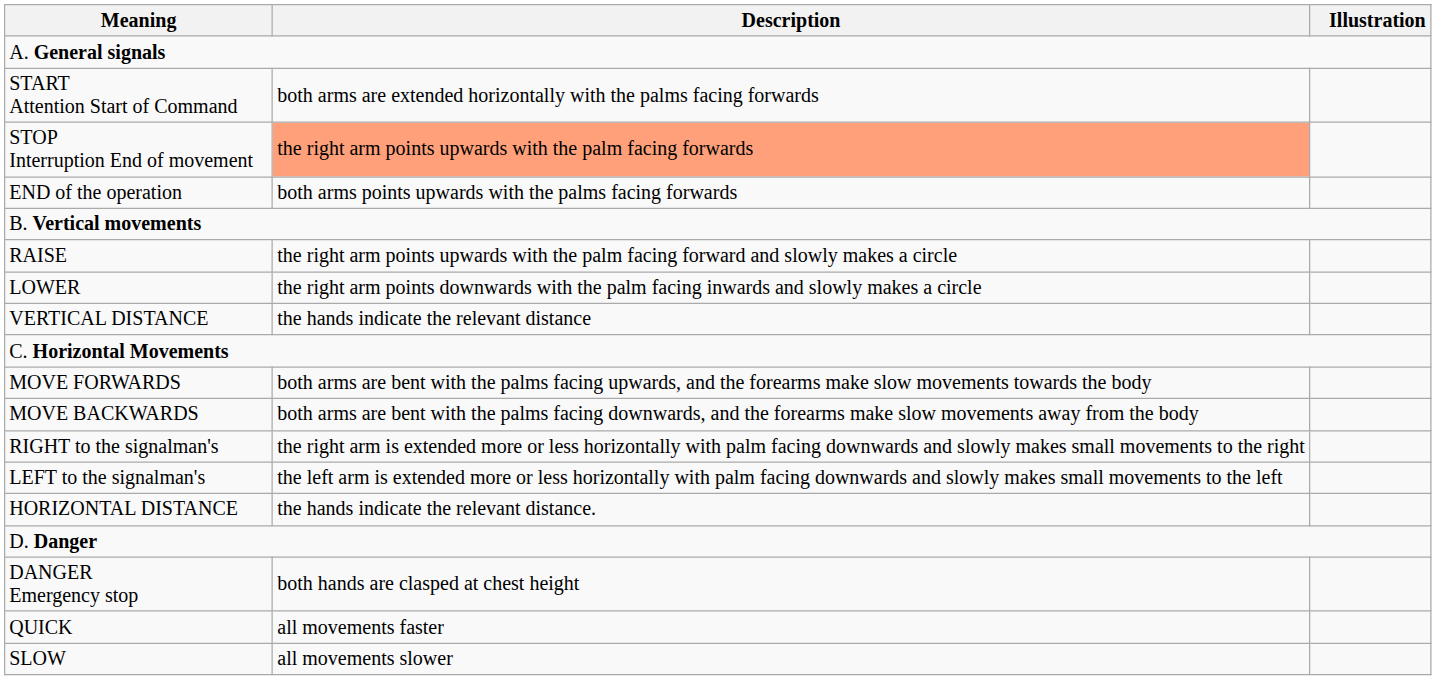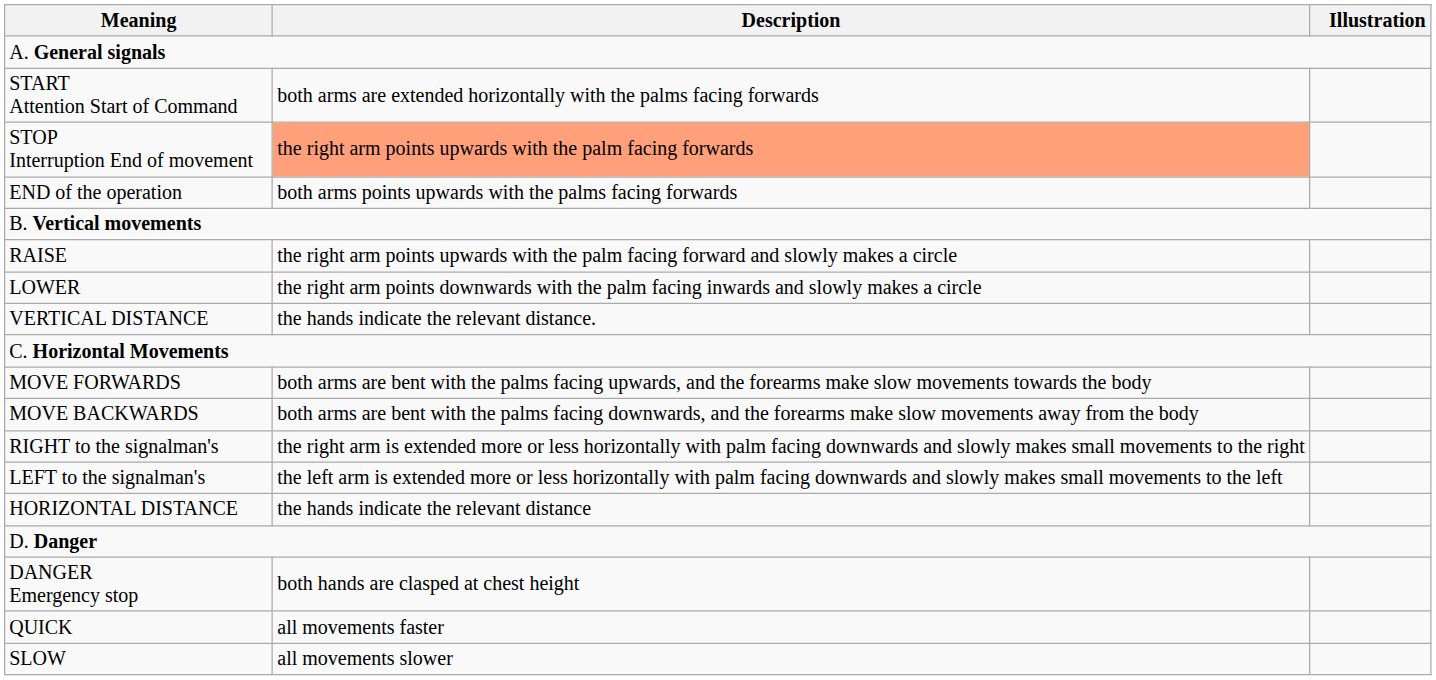(434, 319) the hands indicate the relevant distance -> (437, 319) the hands indicate the relevant distance.
(437, 509) the hands indicate the relevant distance. -> (434, 509) the hands indicate the relevant distance
